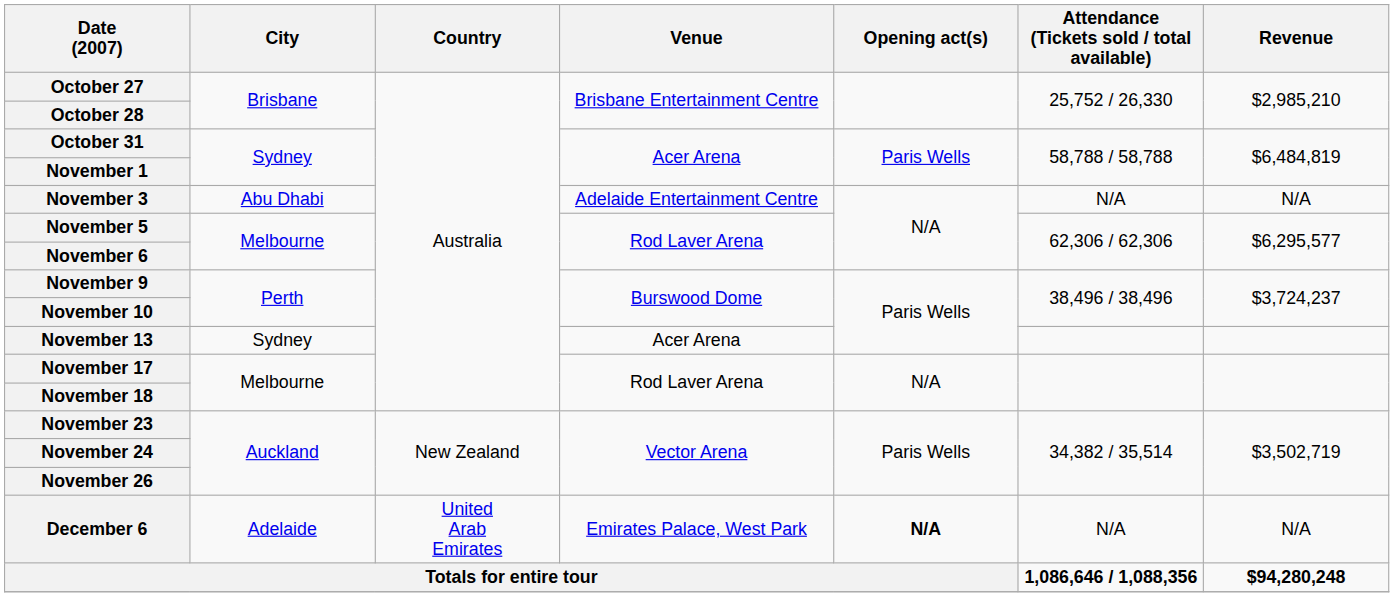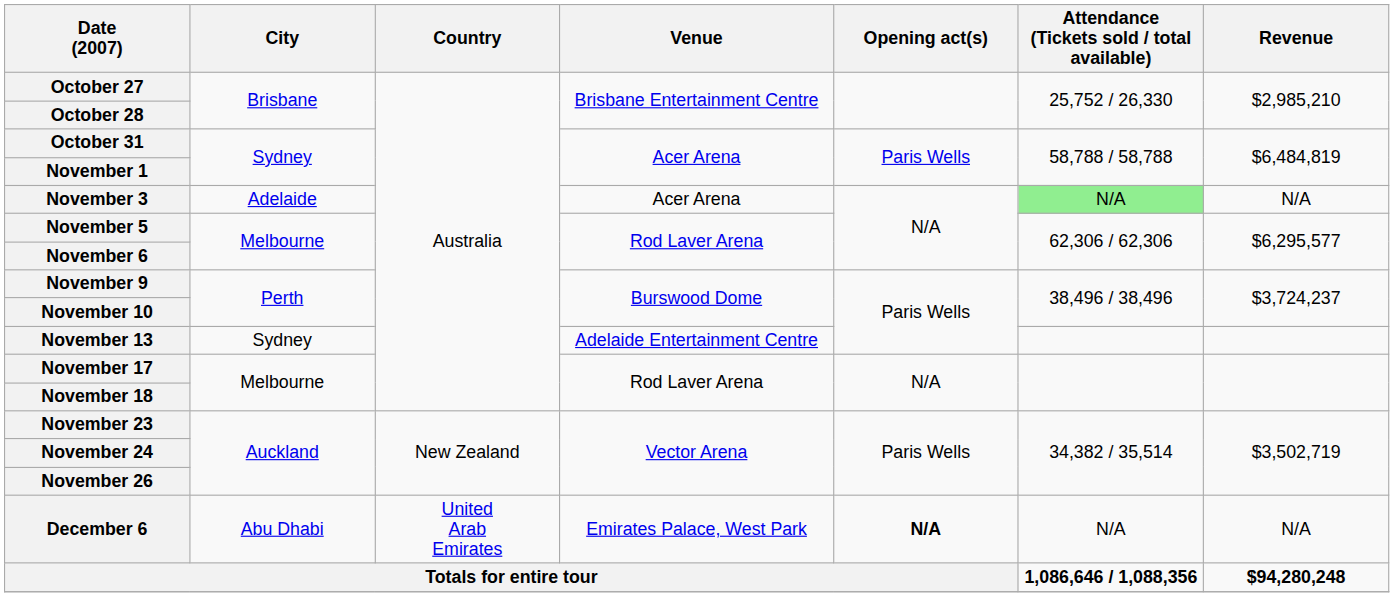(282, 199) Abu Dhabi -> (282, 199) Adelaide
(697, 199) Adelaide Entertainment Centre -> (697, 199) Acer Arena
(1111, 199) no background -> (1111, 199) lightgreen background
(697, 340) Acer Arena -> (697, 340) Adelaide Entertainment Centre
(282, 529) Adelaide -> (282, 529) Abu Dhabi
